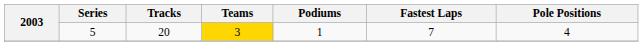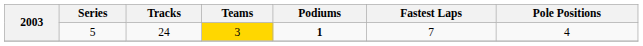(164, 31) 20 -> (164, 31) 24
(320, 31) normal -> (320, 31) bold
